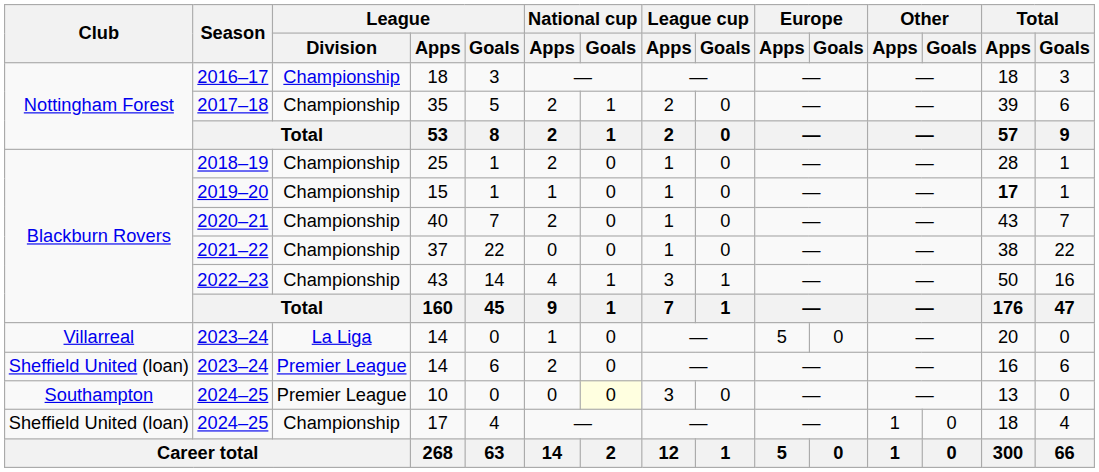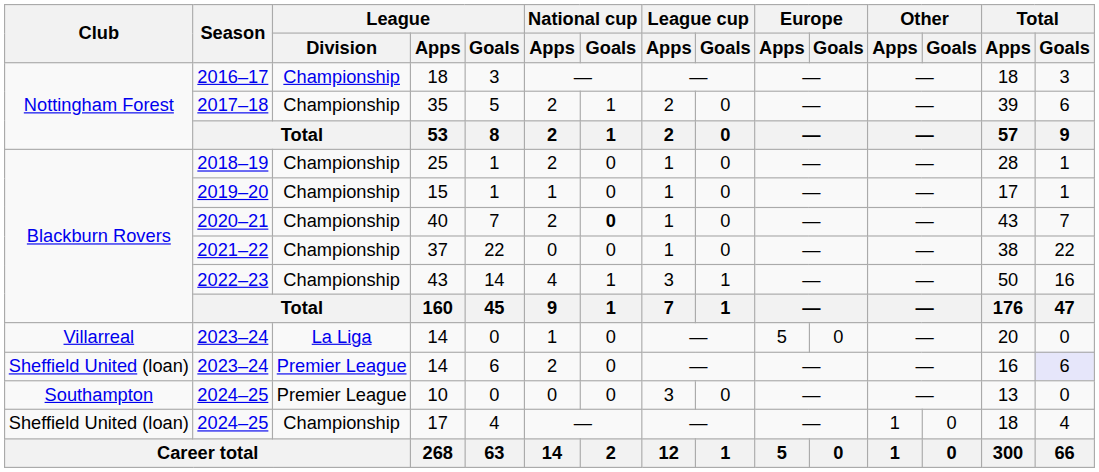(1008, 192) bold -> (1008, 192) normal
(611, 221) normal -> (611, 221) bold
(1065, 366) no background -> (1065, 366) lavender background
(611, 395) lightyellow background -> (611, 395) no background
